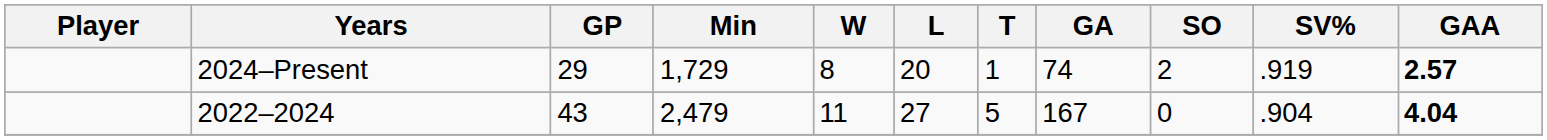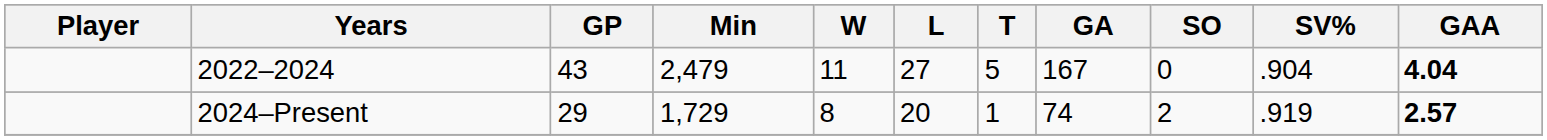rows swapped: (283, 69) <-> (266, 112)
